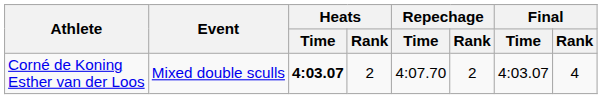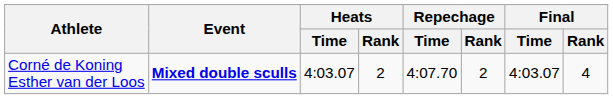(218, 74) normal -> (224, 74) bold
(318, 74) bold -> (329, 74) normal
